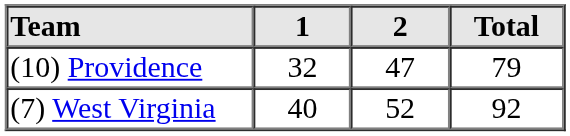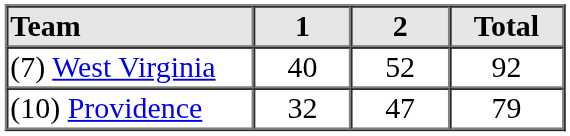rows swapped: (106, 67) <-> (113, 108)
